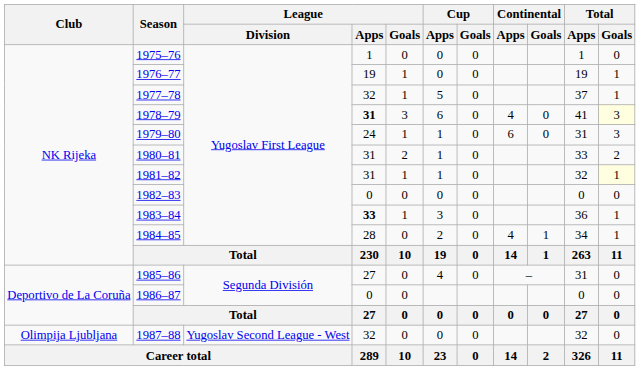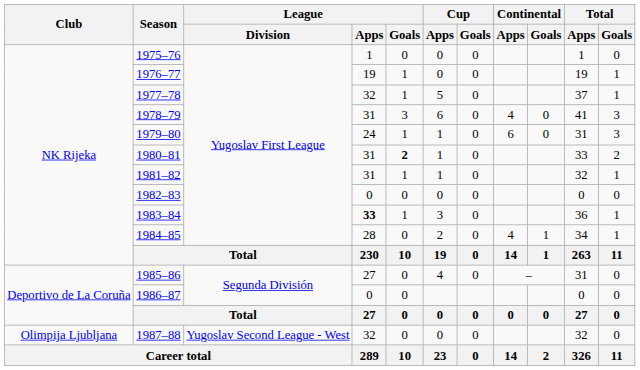(369, 114) bold -> (369, 114) normal
(617, 114) lightyellow background -> (617, 114) no background
(405, 154) normal -> (405, 154) bold
(617, 174) lightyellow background -> (617, 174) no background
